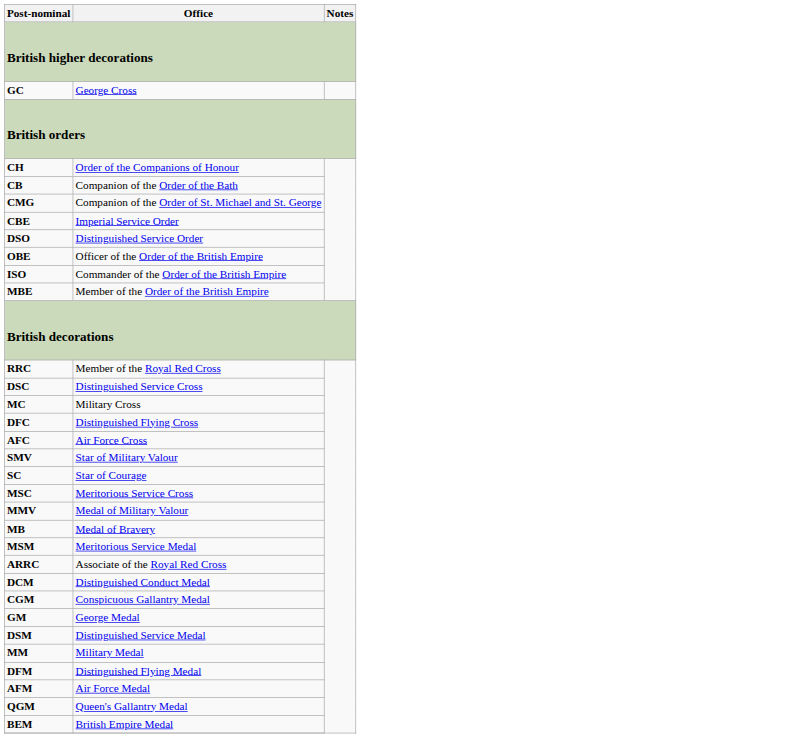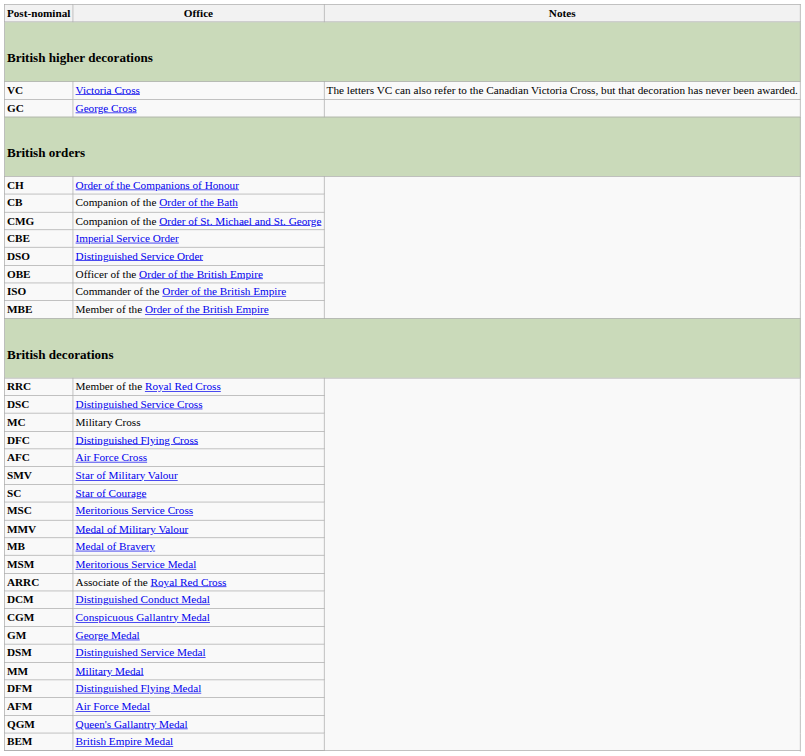+ row: (15, 90)
